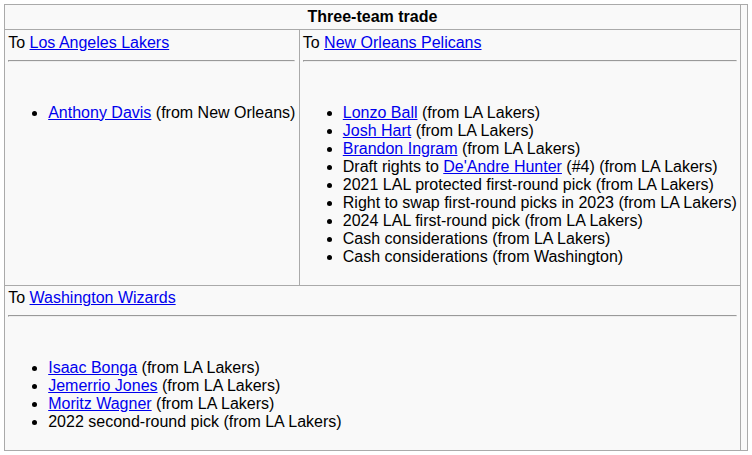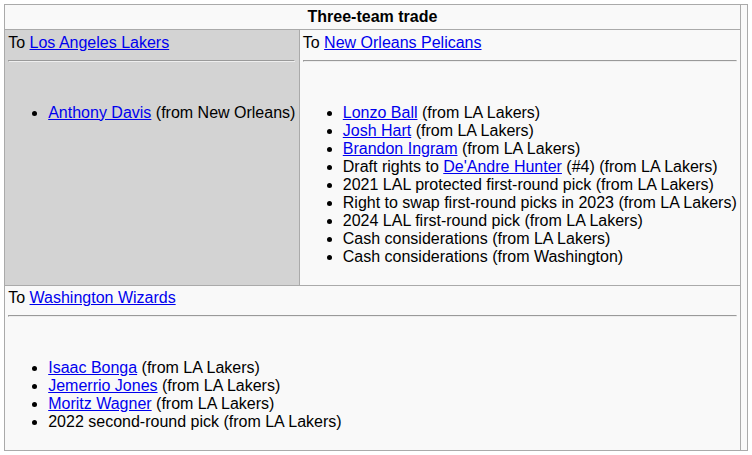(152, 78) no background -> (152, 78) lightgrey background
